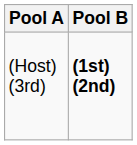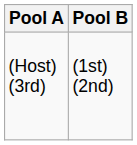(94, 76) bold -> (93, 76) normal
